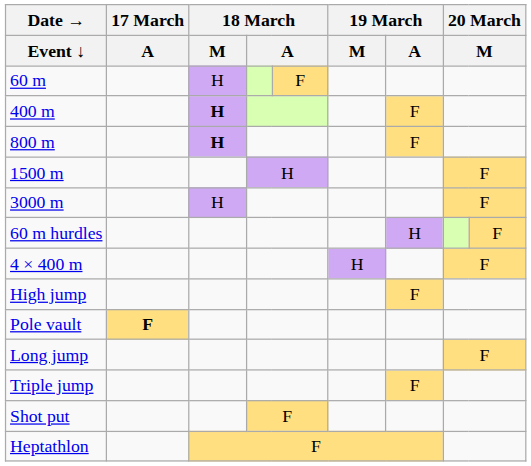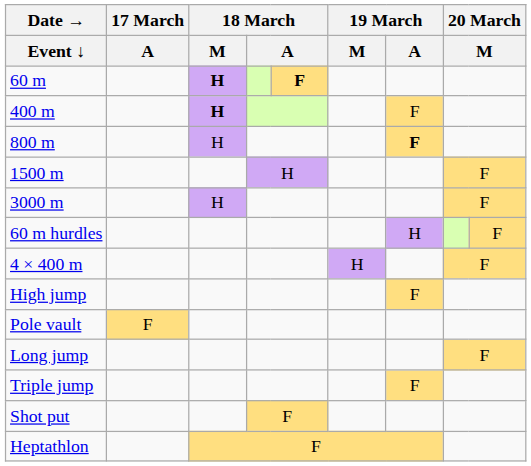(217, 81) normal -> (217, 81) bold
(300, 81) normal -> (300, 81) bold
(217, 142) bold -> (217, 142) normal
(415, 142) normal -> (415, 142) bold
(148, 324) bold -> (148, 324) normal
